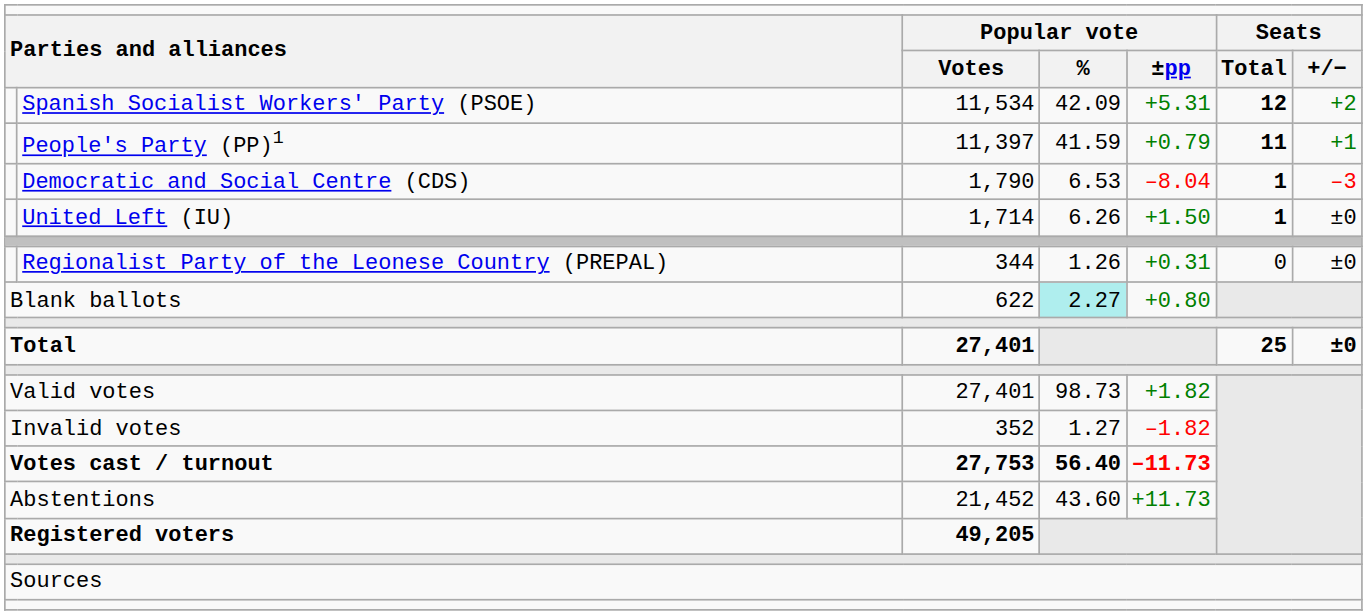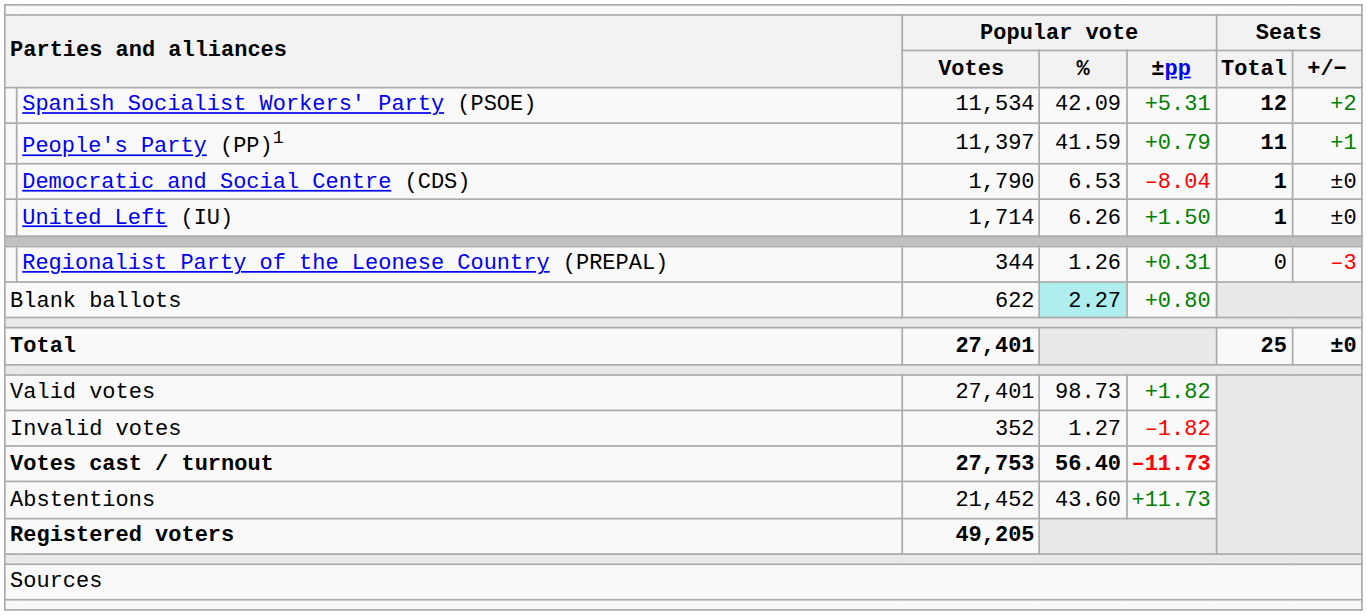(1343, 182) –3 -> (1343, 182) ±0
(1343, 264) ±0 -> (1343, 264) –3
